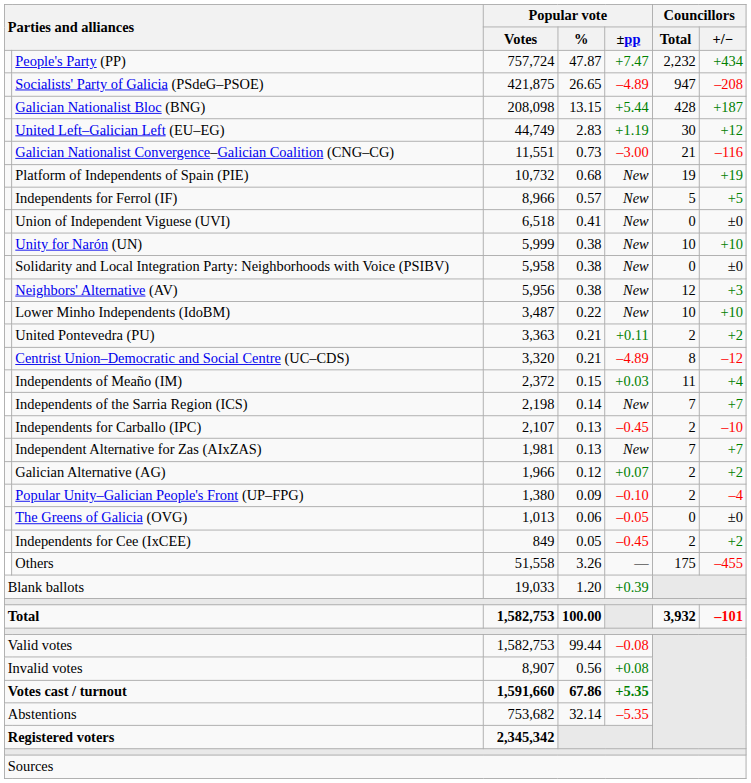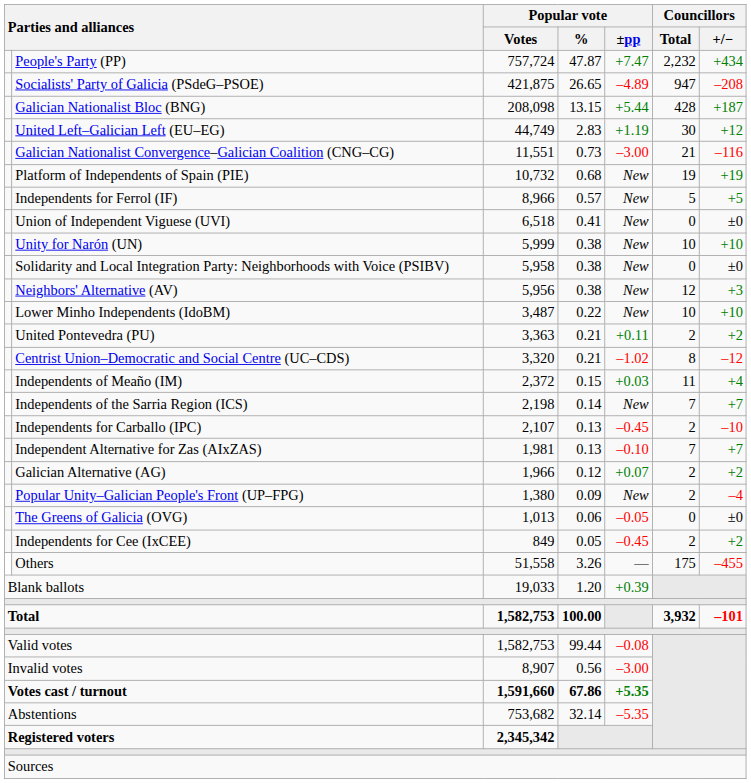(632, 358) –4.89 -> (632, 358) –1.02
(636, 449) New -> (632, 449) –0.10
(632, 495) –0.10 -> (636, 495) New
(632, 668) +0.08 -> (632, 668) –3.00
